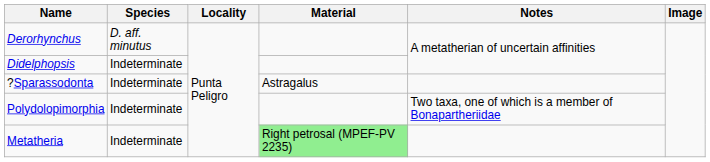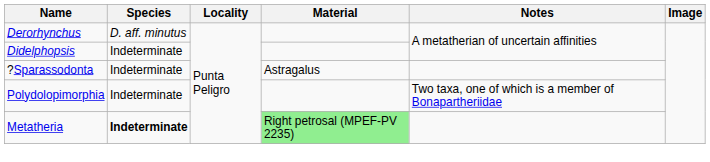(146, 141) normal -> (149, 127) bold
